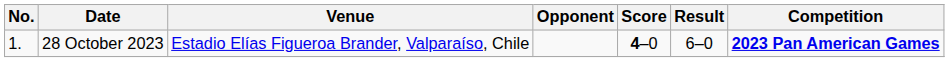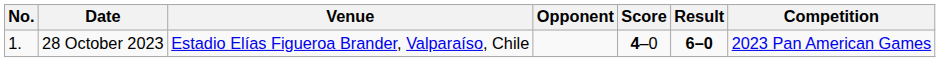(699, 43) normal -> (699, 43) bold
(836, 43) bold -> (831, 43) normal
